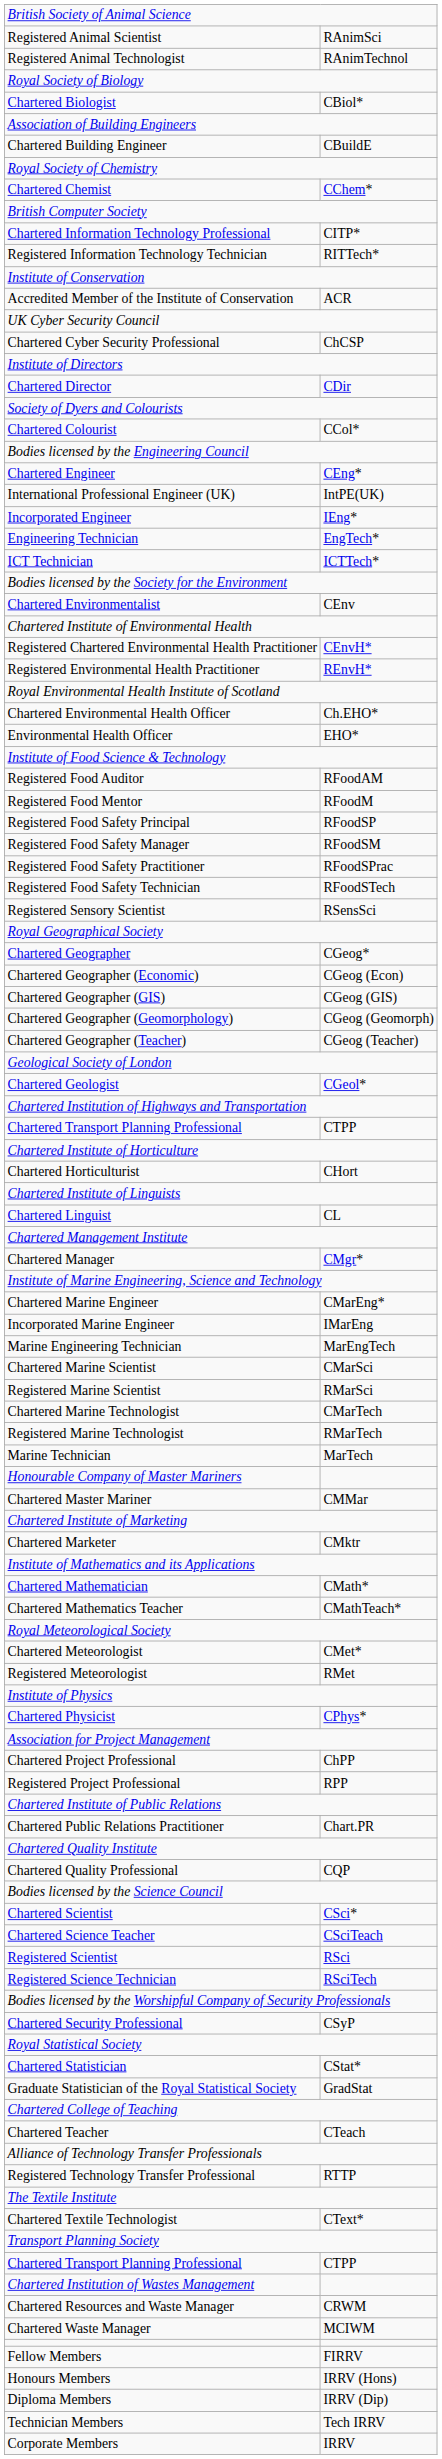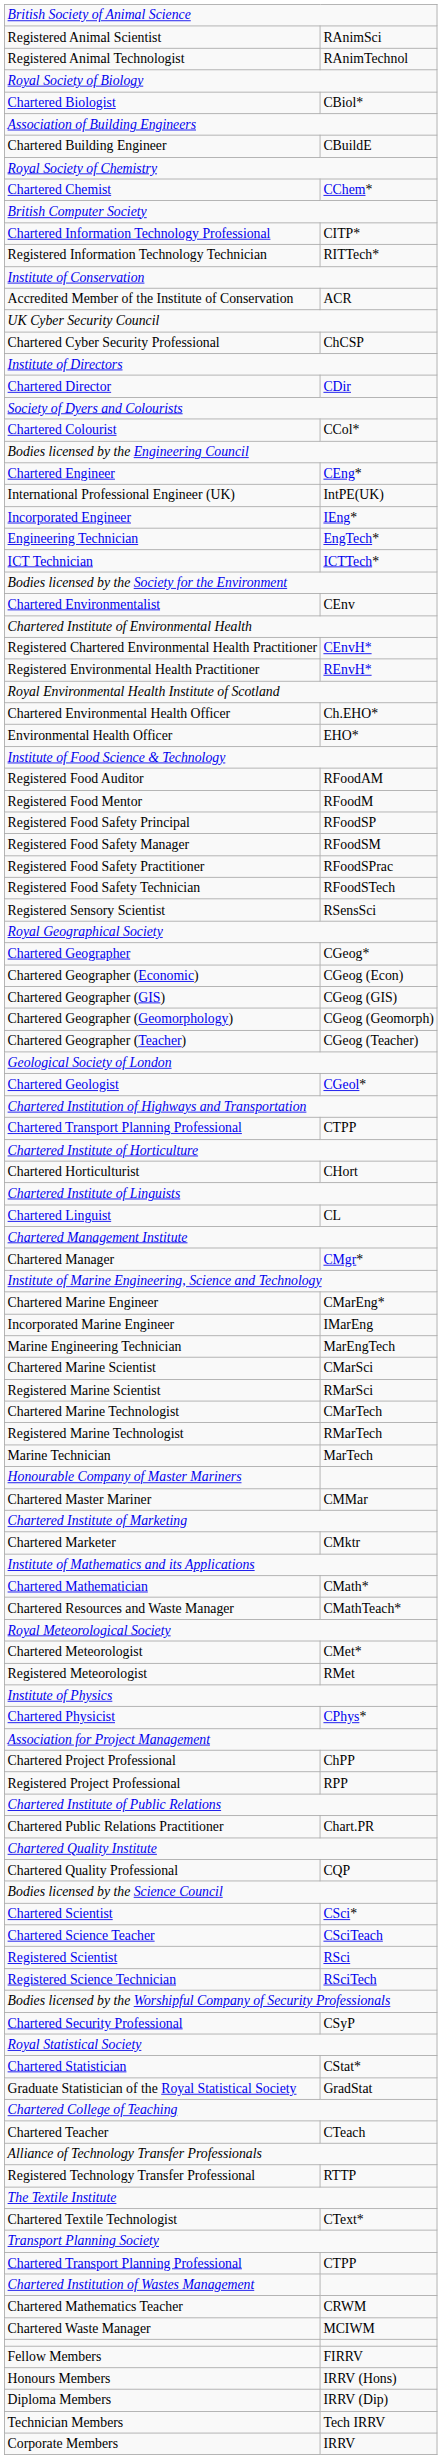(95, 1608) Chartered Mathematics Teacher -> (121, 1608) Chartered Resources and Waste Manager
(121, 2306) Chartered Resources and Waste Manager -> (95, 2306) Chartered Mathematics Teacher
